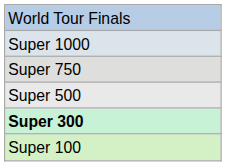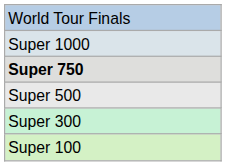(45, 69) normal -> (46, 69) bold
(46, 121) bold -> (45, 121) normal
